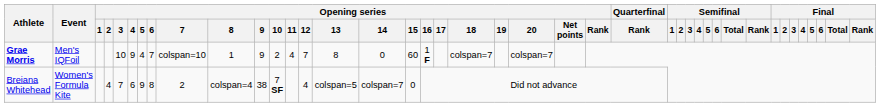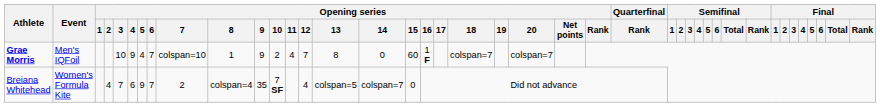(152, 85) 8 -> (152, 85) 7
(262, 85) 38 -> (262, 85) 35
